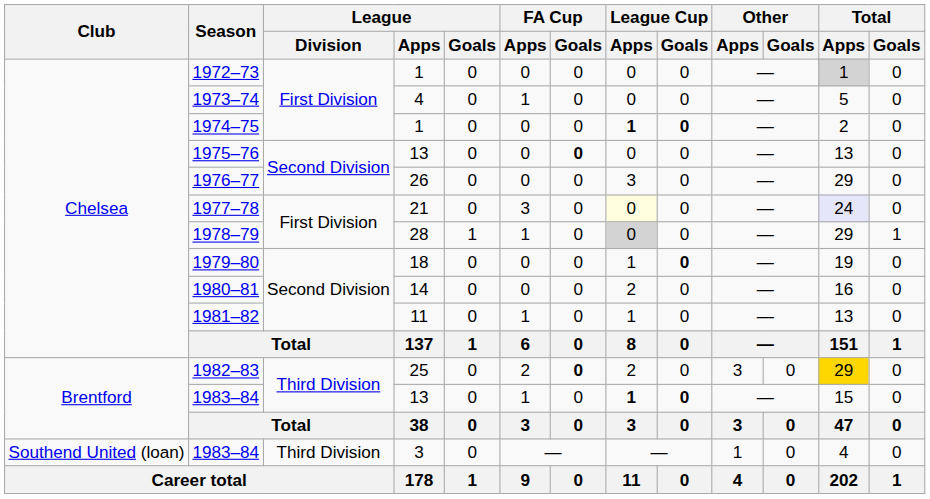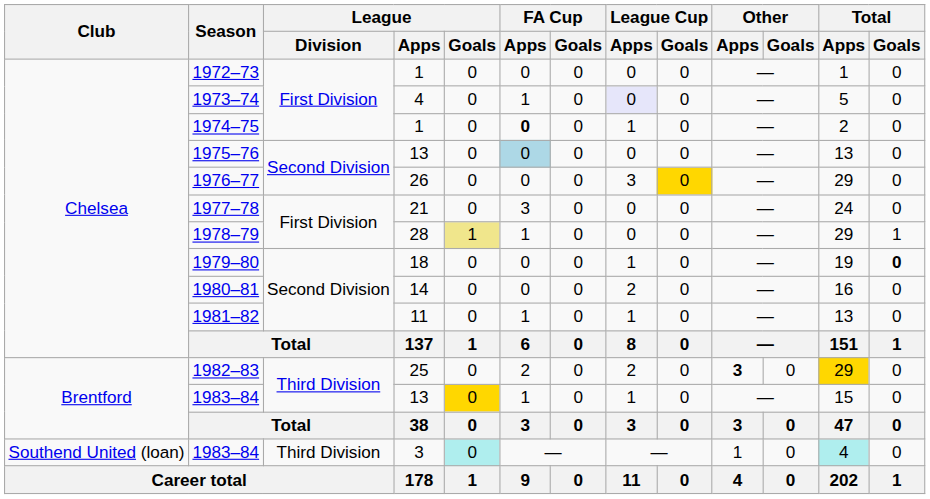(844, 72) lightgrey background -> (844, 72) no background
(631, 99) no background -> (631, 99) lavender background
(525, 126) normal -> (525, 126) bold
(631, 126) bold -> (631, 126) normal
(684, 126) bold -> (684, 126) normal
(525, 153) no background -> (525, 153) lightblue background
(578, 153) bold -> (578, 153) normal
(684, 180) no background -> (684, 180) gold background
(631, 208) lightyellow background -> (631, 208) no background
(844, 208) lavender background -> (844, 208) no background
(472, 235) no background -> (472, 235) khaki background
(631, 235) lightgrey background -> (631, 235) no background
(684, 262) bold -> (684, 262) normal
(897, 262) normal -> (897, 262) bold
(578, 371) bold -> (578, 371) normal
(738, 371) normal -> (738, 371) bold
(472, 398) no background -> (472, 398) gold background
(631, 398) bold -> (631, 398) normal
(684, 398) bold -> (684, 398) normal
(472, 452) no background -> (472, 452) paleturquoise background
(844, 452) no background -> (844, 452) paleturquoise background
